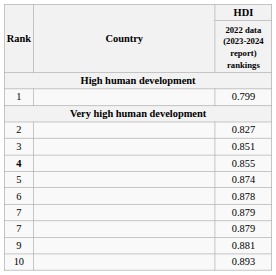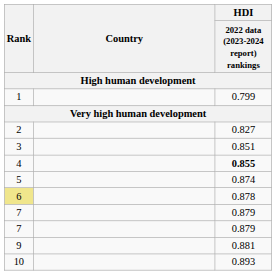(19, 163) bold -> (19, 163) normal
(243, 163) normal -> (243, 163) bold
(19, 196) no background -> (19, 196) khaki background
